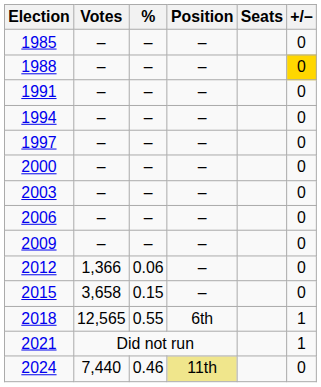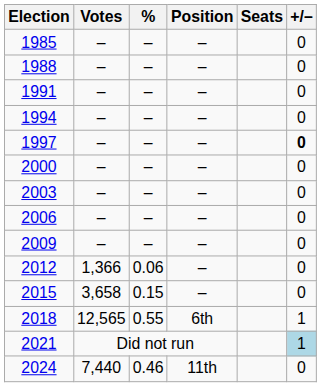(302, 67) gold background -> (302, 67) no background
(302, 142) normal -> (302, 142) bold
(302, 343) no background -> (302, 343) lightblue background
(202, 368) khaki background -> (202, 368) no background
